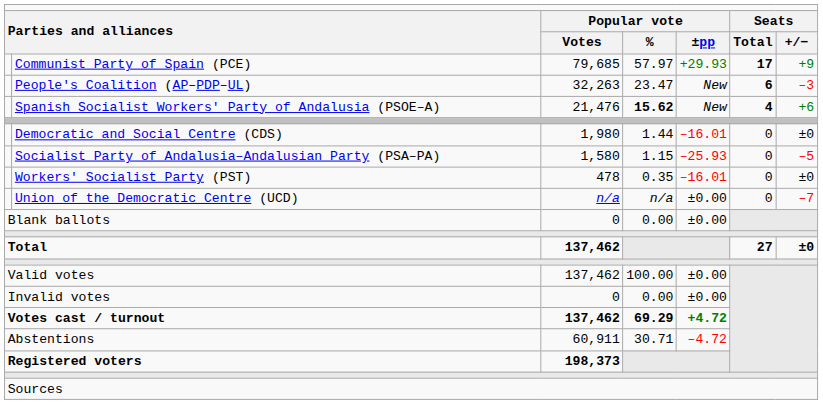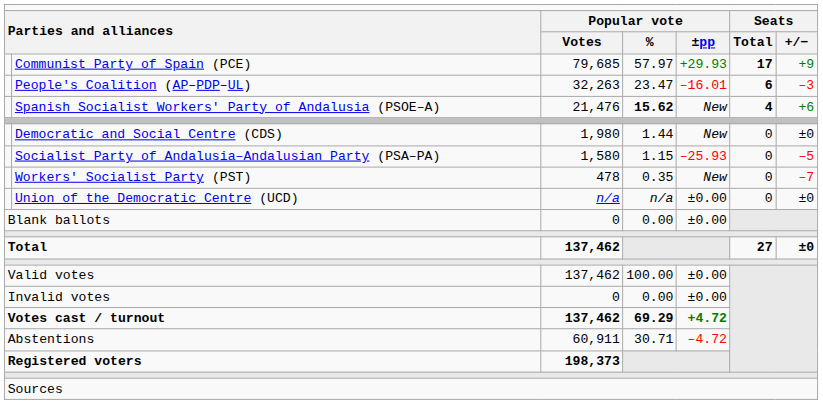(715, 86) New -> (703, 86) –16.01
(703, 135) –16.01 -> (715, 135) New
(703, 177) –16.01 -> (715, 177) New
(806, 177) ±0 -> (806, 177) –7
(806, 199) –7 -> (806, 199) ±0
